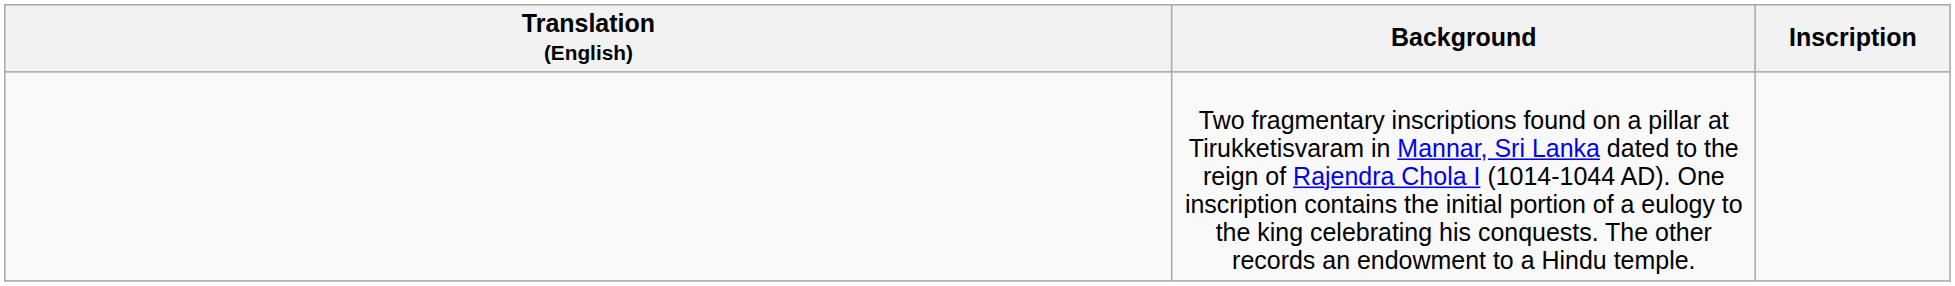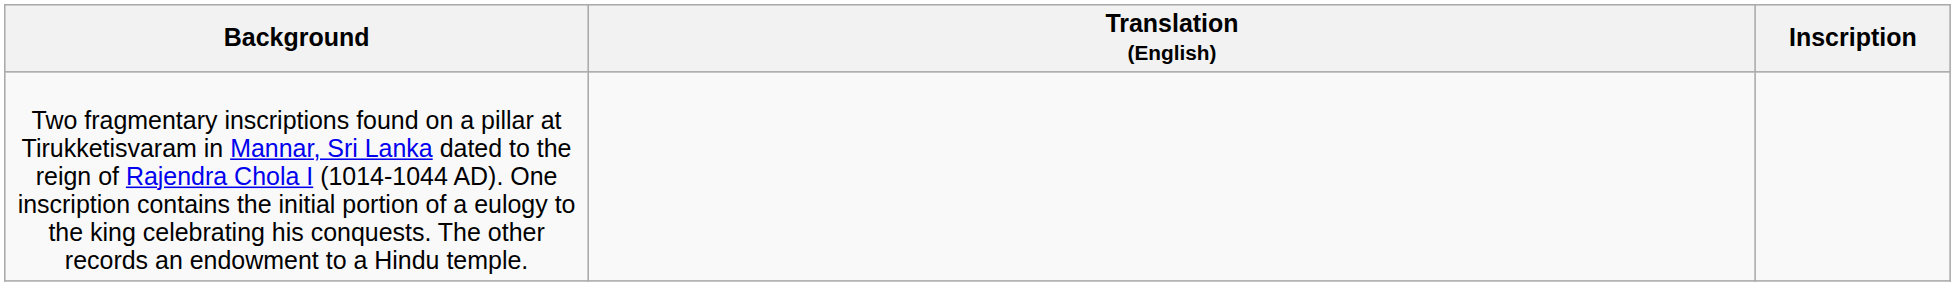columns swapped: (1464, 38) <-> (588, 38)
